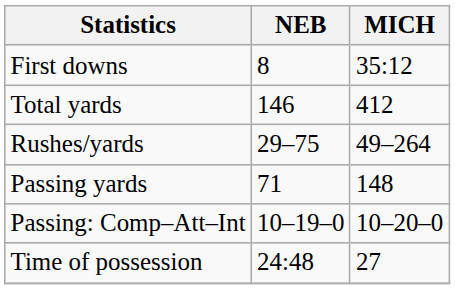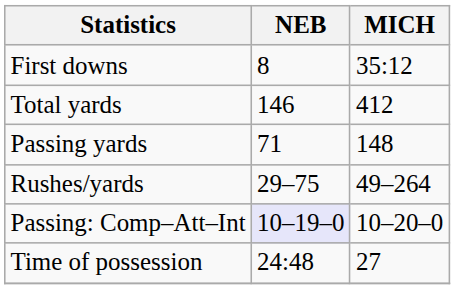rows swapped: (77, 144) <-> (79, 183)
(301, 223) no background -> (301, 223) lavender background
